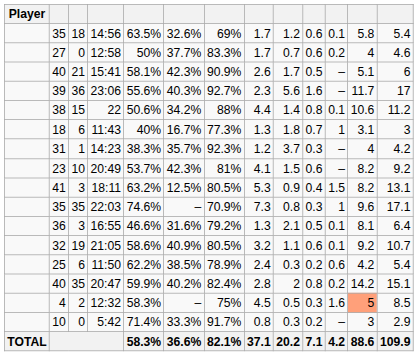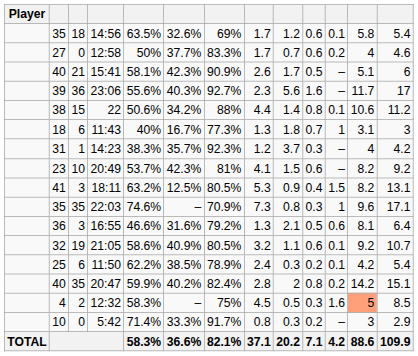(337, 226) 0.1 -> (337, 226) 0.6
(337, 264) 0.6 -> (337, 264) 0.1
